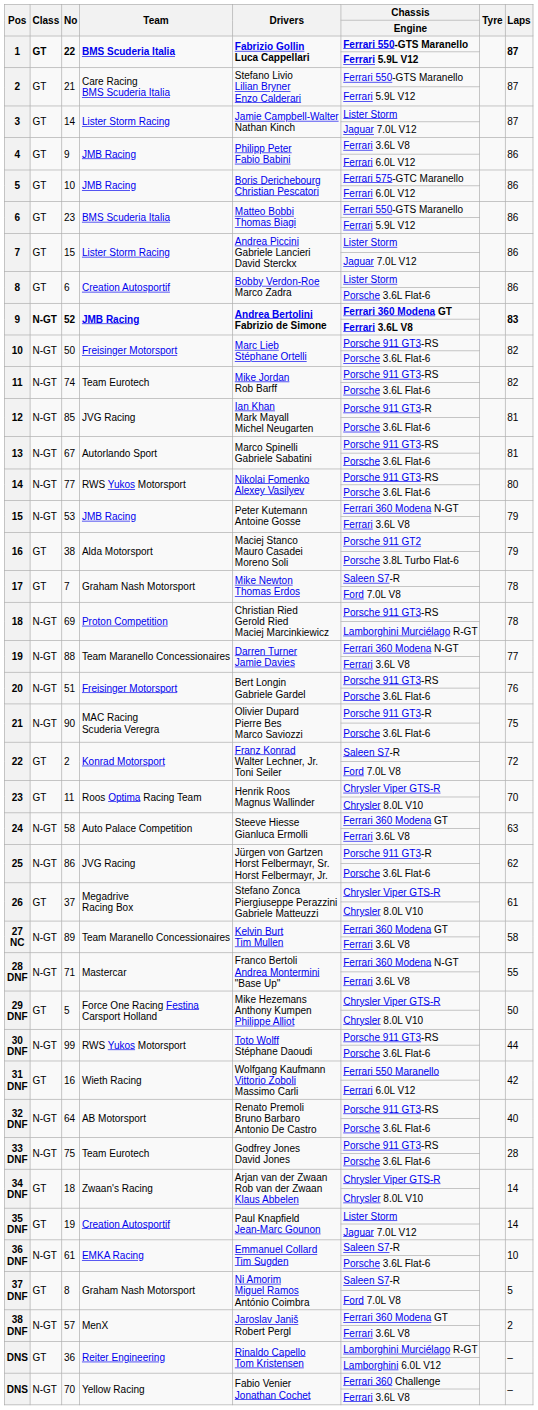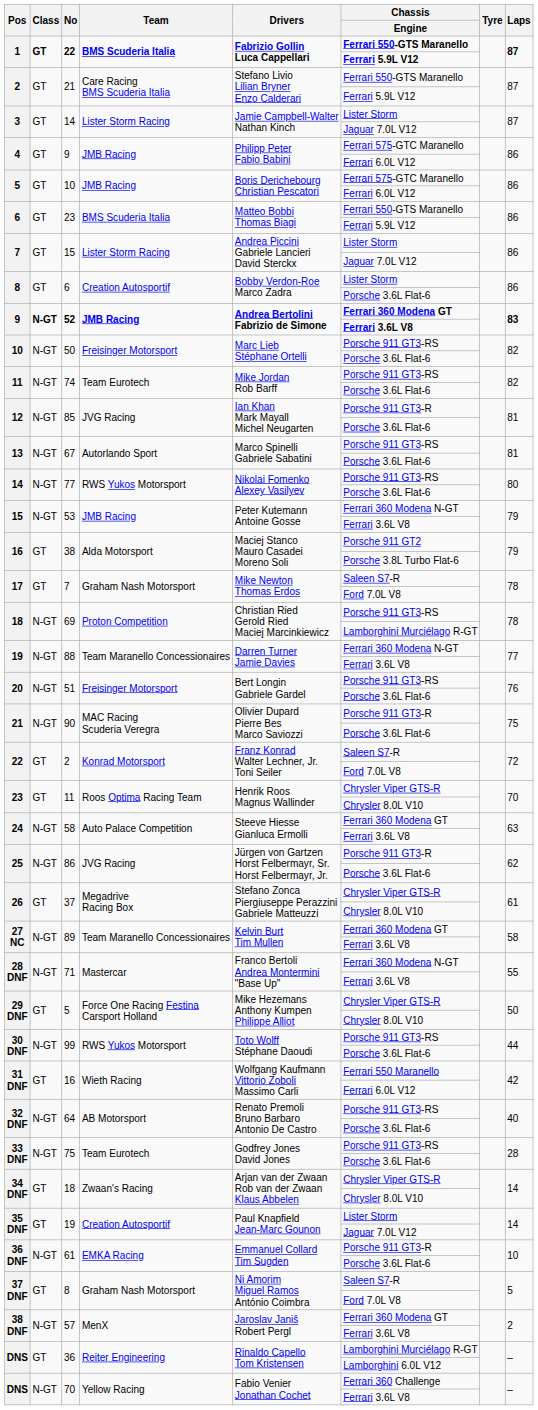(376, 146) Ferrari 3.6L V8 -> (403, 146) Ferrari 575-GTC Maranello
(372, 1248) Saleen S7-R -> (387, 1248) Porsche 911 GT3-R
